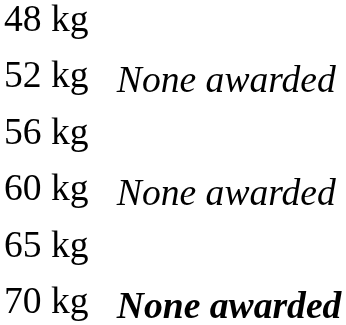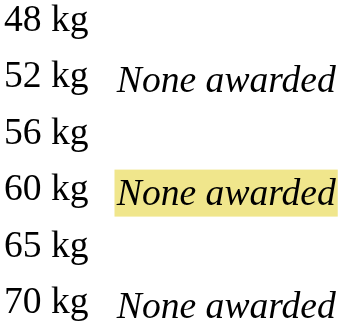(226, 192) no background -> (226, 192) khaki background
(229, 305) bold -> (226, 305) normal
